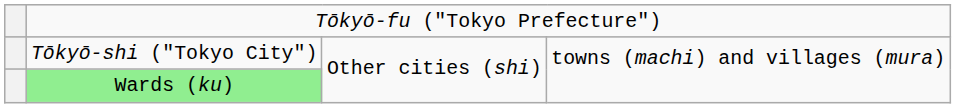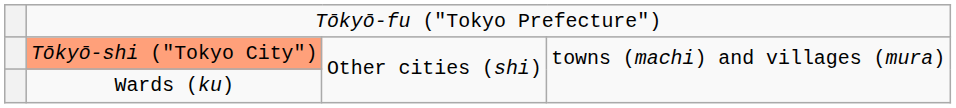(174, 53) no background -> (174, 53) lightsalmon background
(174, 86) lightgreen background -> (174, 86) no background
